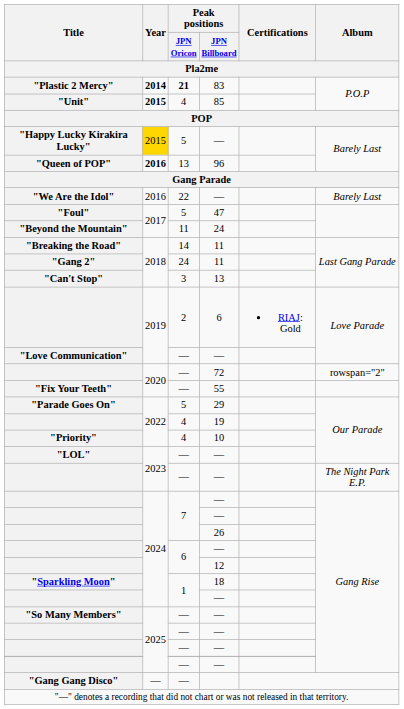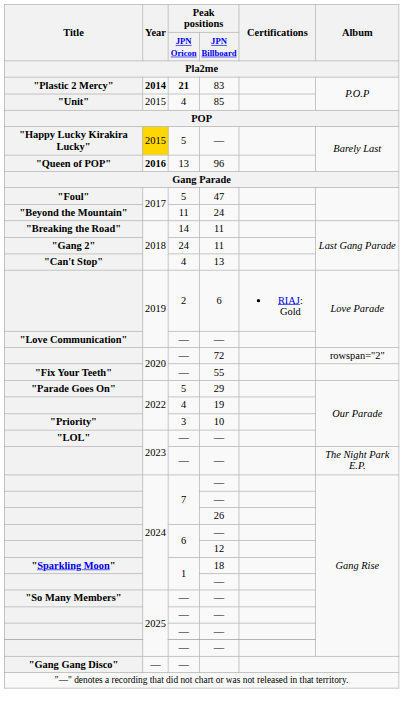(155, 102) bold -> (155, 102) normal
- row: (74, 196)
(184, 278) 3 -> (184, 262) 4
(184, 438) 4 -> (184, 421) 3
